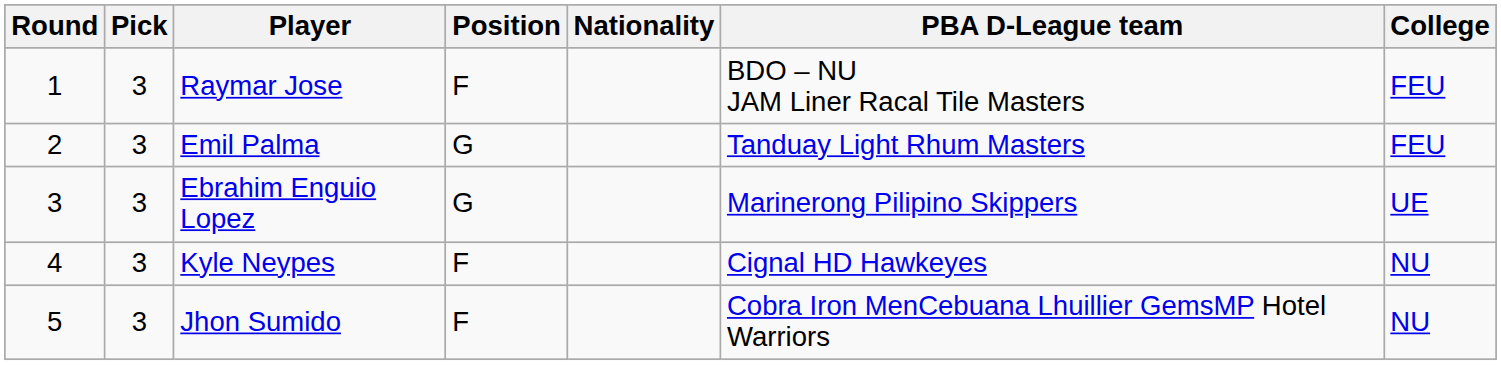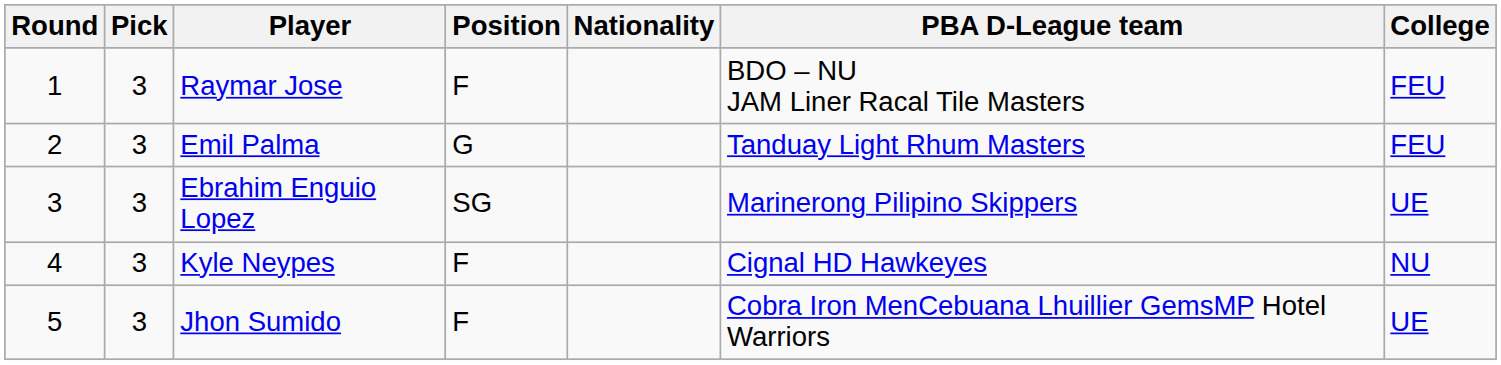(463, 203) G -> (472, 203) SG
(1410, 321) NU -> (1409, 321) UE
